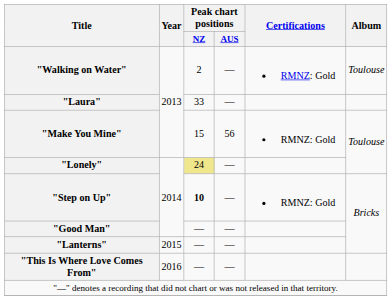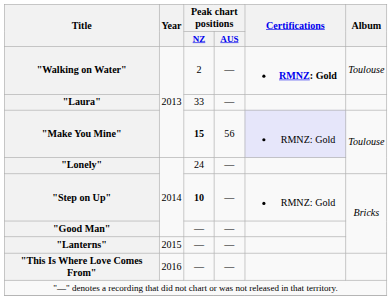(295, 76) normal -> (295, 76) bold
(199, 134) normal -> (199, 134) bold
(295, 139) no background -> (295, 139) lavender background
(199, 165) khaki background -> (199, 165) no background
